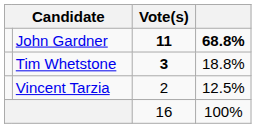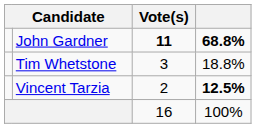(164, 64) bold -> (164, 64) normal
(223, 88) normal -> (223, 88) bold
